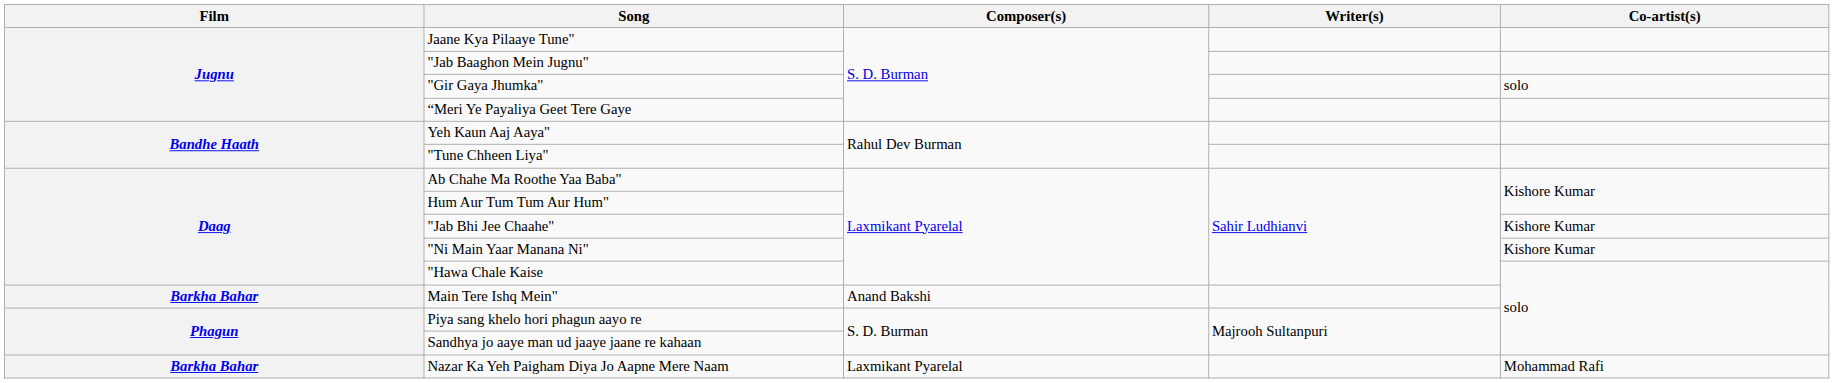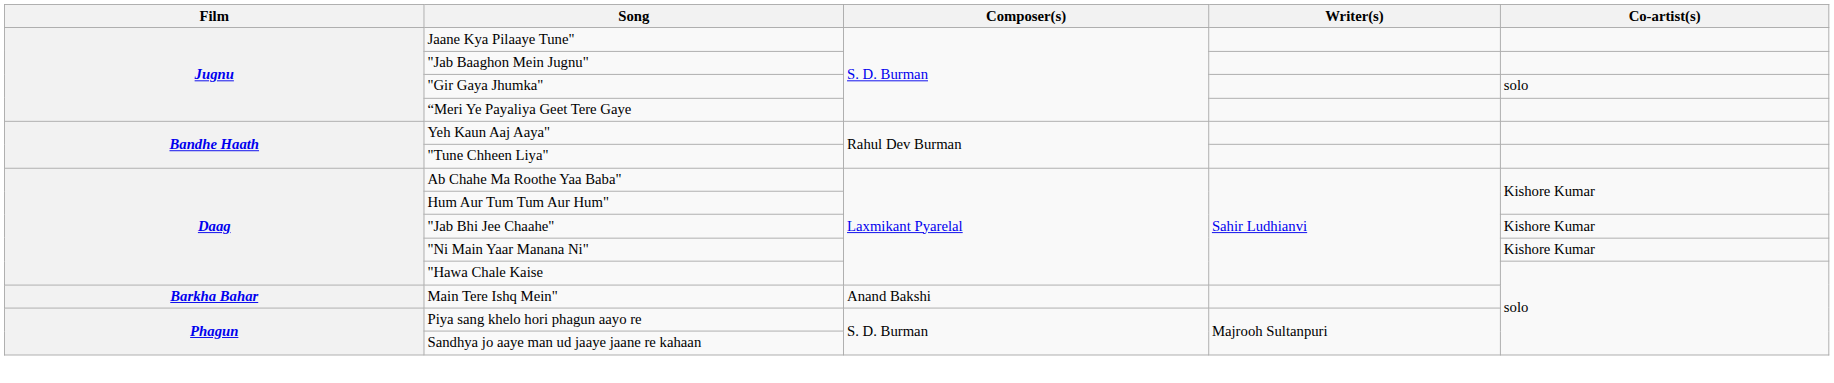- row: (578, 366)
